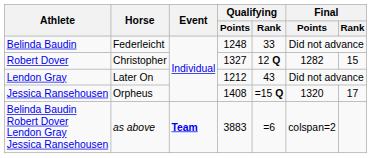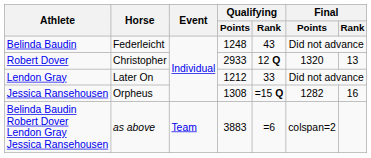(269, 45) 33 -> (269, 45) 43
(235, 61) 1327 -> (235, 61) 2933
(312, 61) 1282 -> (312, 61) 1320
(352, 61) 15 -> (352, 61) 13
(269, 78) 43 -> (269, 78) 33
(235, 94) 1408 -> (235, 94) 1308
(312, 94) 1320 -> (312, 94) 1282
(352, 94) 17 -> (352, 94) 16
(185, 128) bold -> (184, 128) normal
